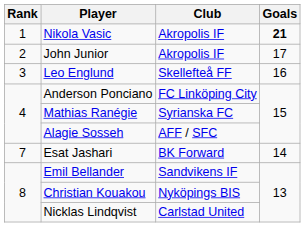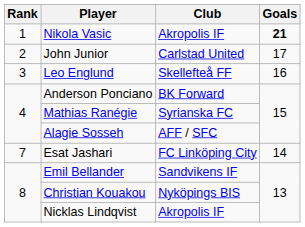(191, 53) Akropolis IF -> (201, 53) Carlstad United
(207, 93) FC Linköping City -> (191, 93) BK Forward
(191, 152) BK Forward -> (207, 152) FC Linköping City
(201, 212) Carlstad United -> (191, 212) Akropolis IF
